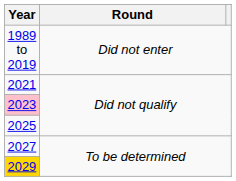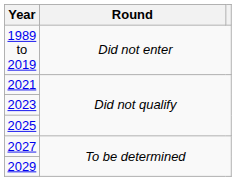(22, 105) pink background -> (22, 105) no background
(22, 167) gold background -> (22, 167) no background
